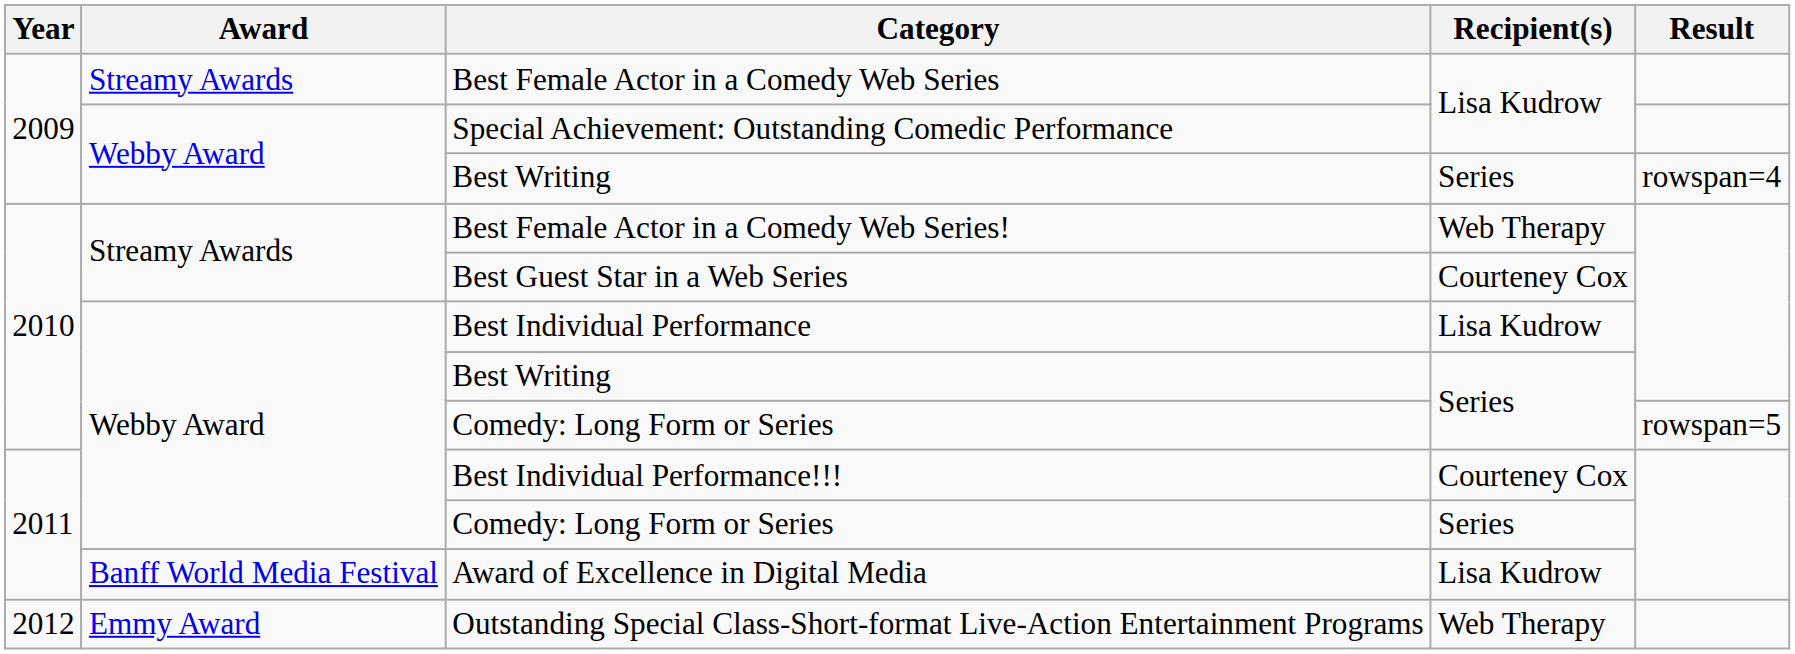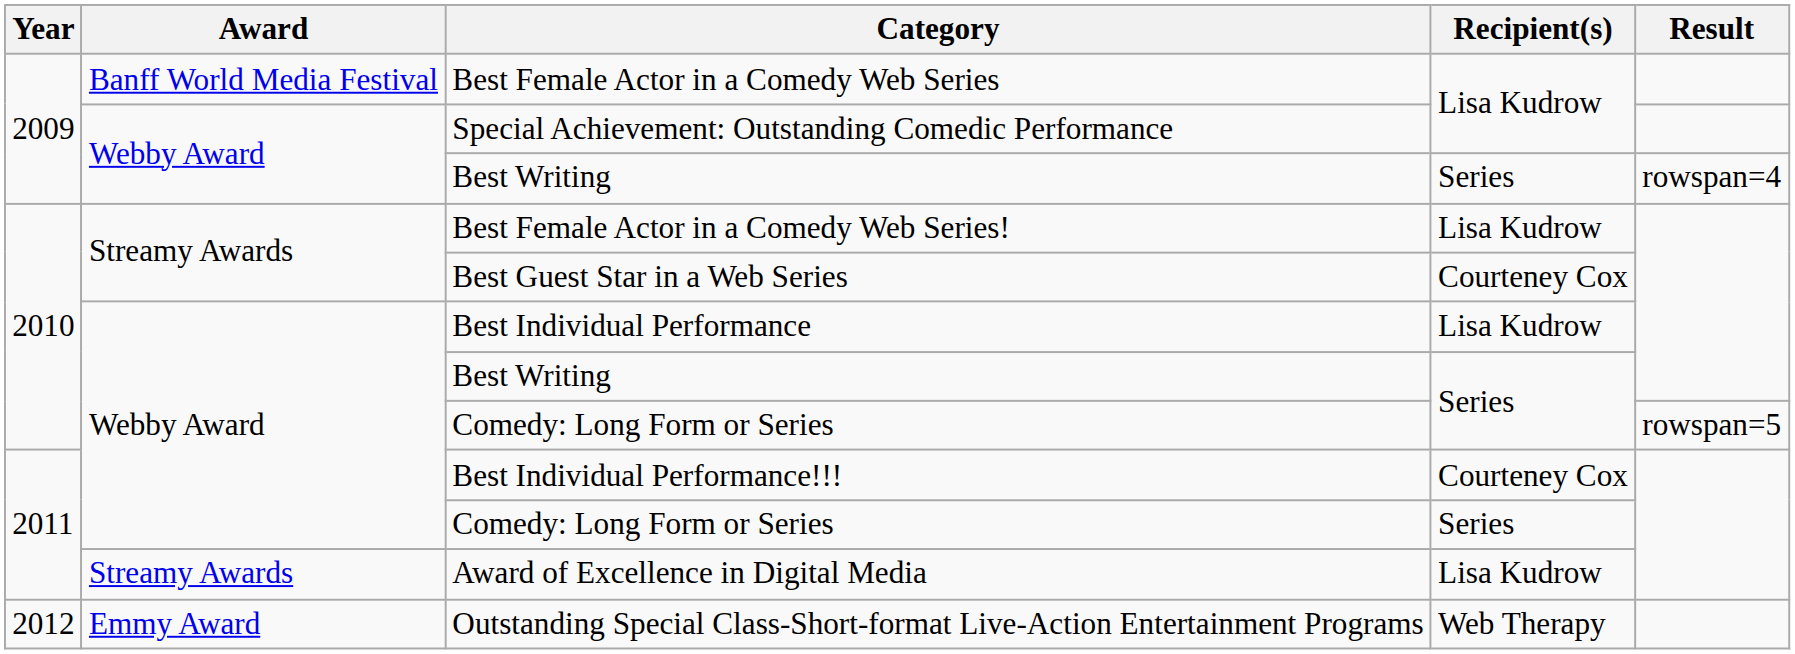(191, 78) Streamy Awards -> (263, 78) Banff World Media Festival
(1522, 227) Web Therapy -> (1520, 227) Lisa Kudrow
(263, 573) Banff World Media Festival -> (191, 573) Streamy Awards
